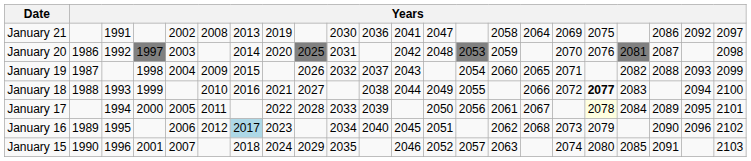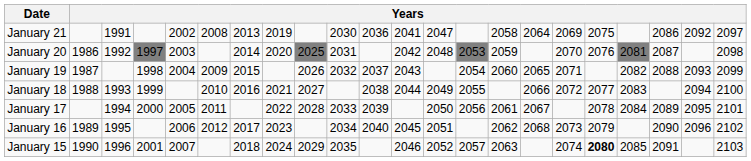(601, 90) bold -> (601, 90) normal
(601, 109) lightyellow background -> (601, 109) no background
(247, 128) lightblue background -> (247, 128) no background
(601, 147) normal -> (601, 147) bold
